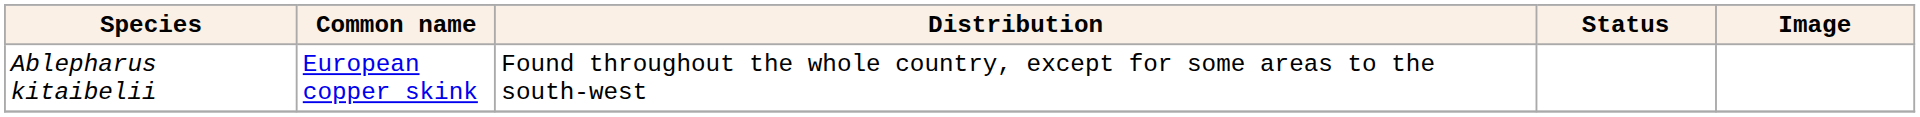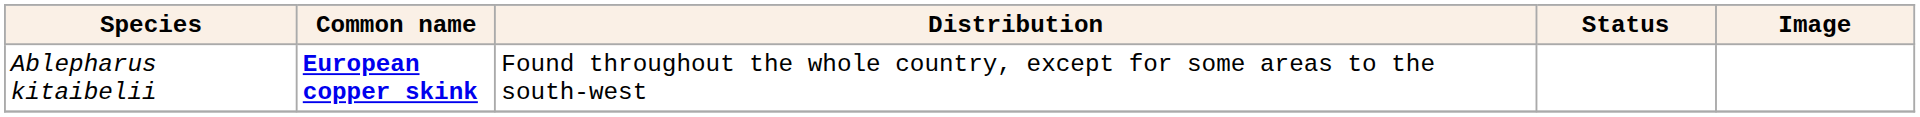(390, 78) normal -> (390, 78) bold
